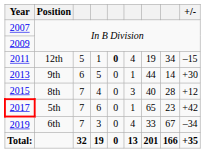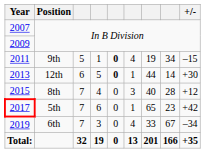(54, 59) 12th -> (54, 59) 9th
(54, 75) 9th -> (54, 75) 12th
(116, 75) normal -> (116, 75) bold
